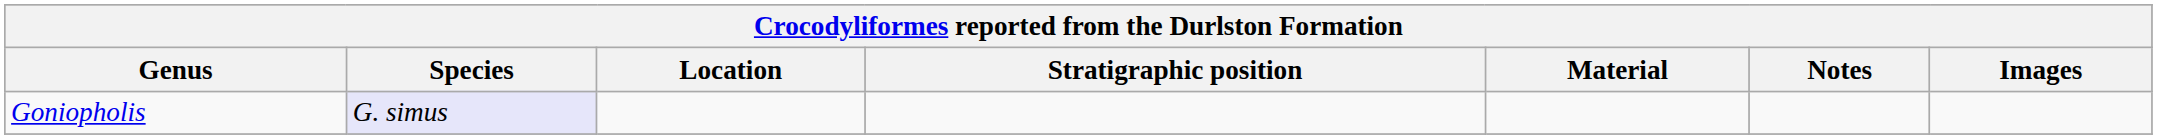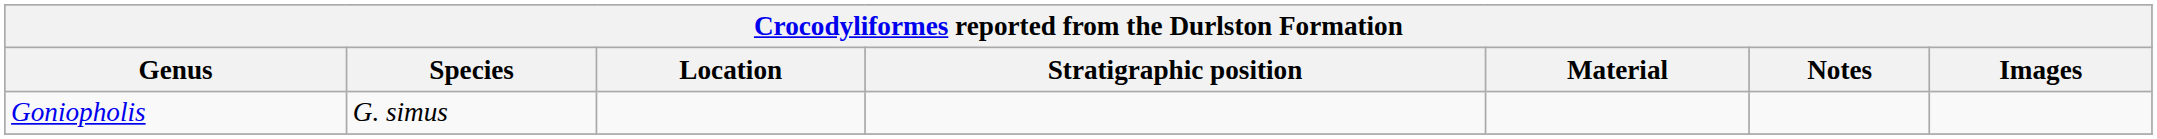(400, 112) lavender background -> (400, 112) no background
